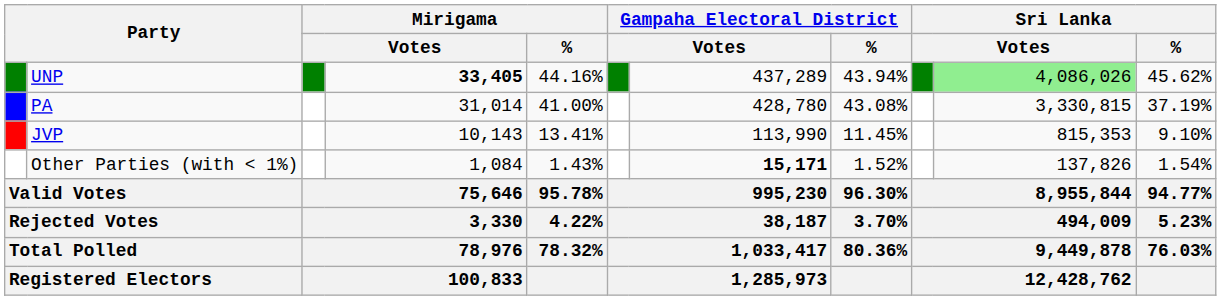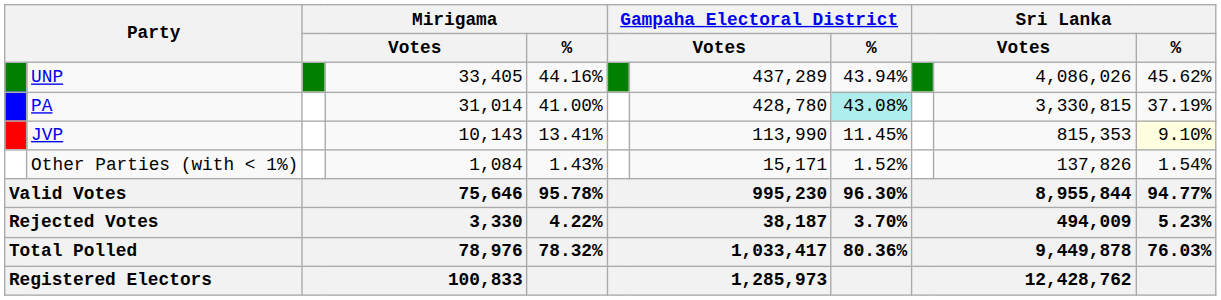(491, 77) bold -> (491, 77) normal
(1083, 77) lightgreen background -> (1083, 77) no background
(875, 106) no background -> (875, 106) paleturquoise background
(1185, 135) no background -> (1185, 135) lightyellow background
(795, 164) bold -> (795, 164) normal
